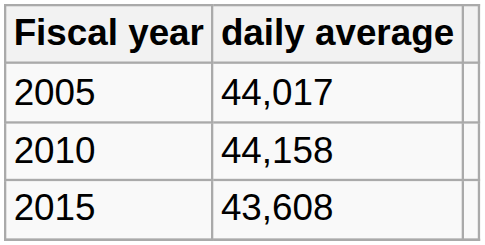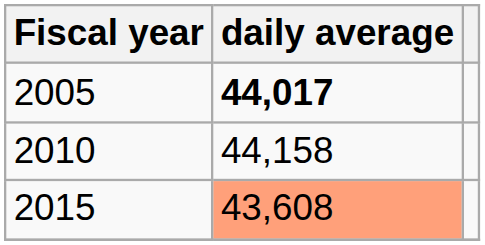(277, 92) normal -> (277, 92) bold
(277, 208) no background -> (277, 208) lightsalmon background
